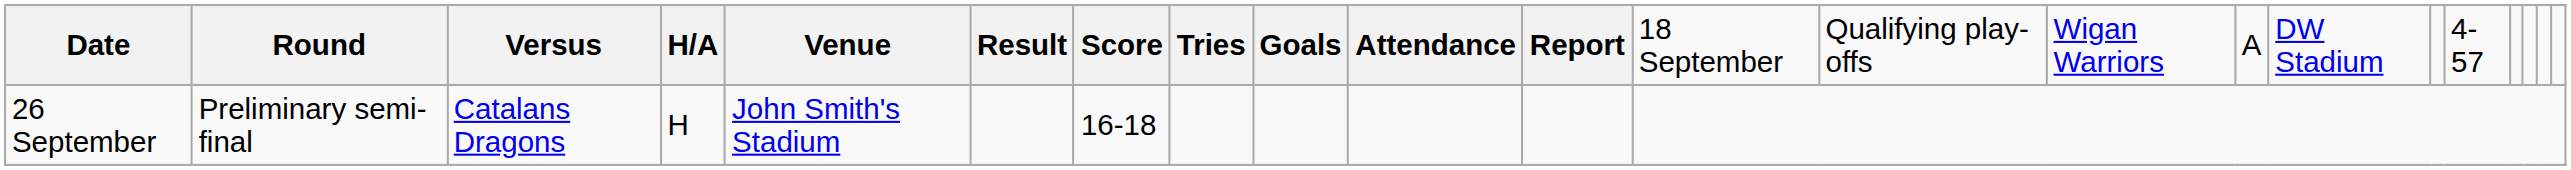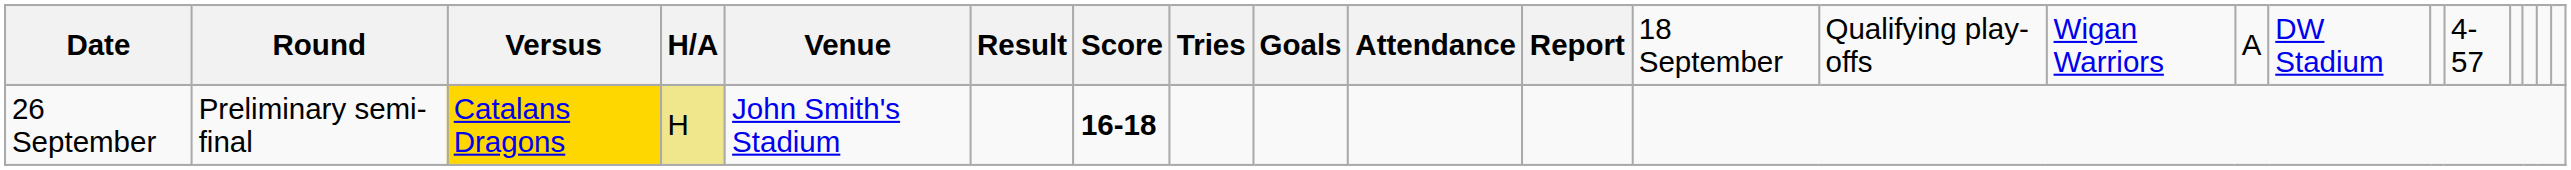(512, 125) no background -> (512, 125) gold background
(678, 125) no background -> (678, 125) khaki background
(1119, 125) normal -> (1119, 125) bold
